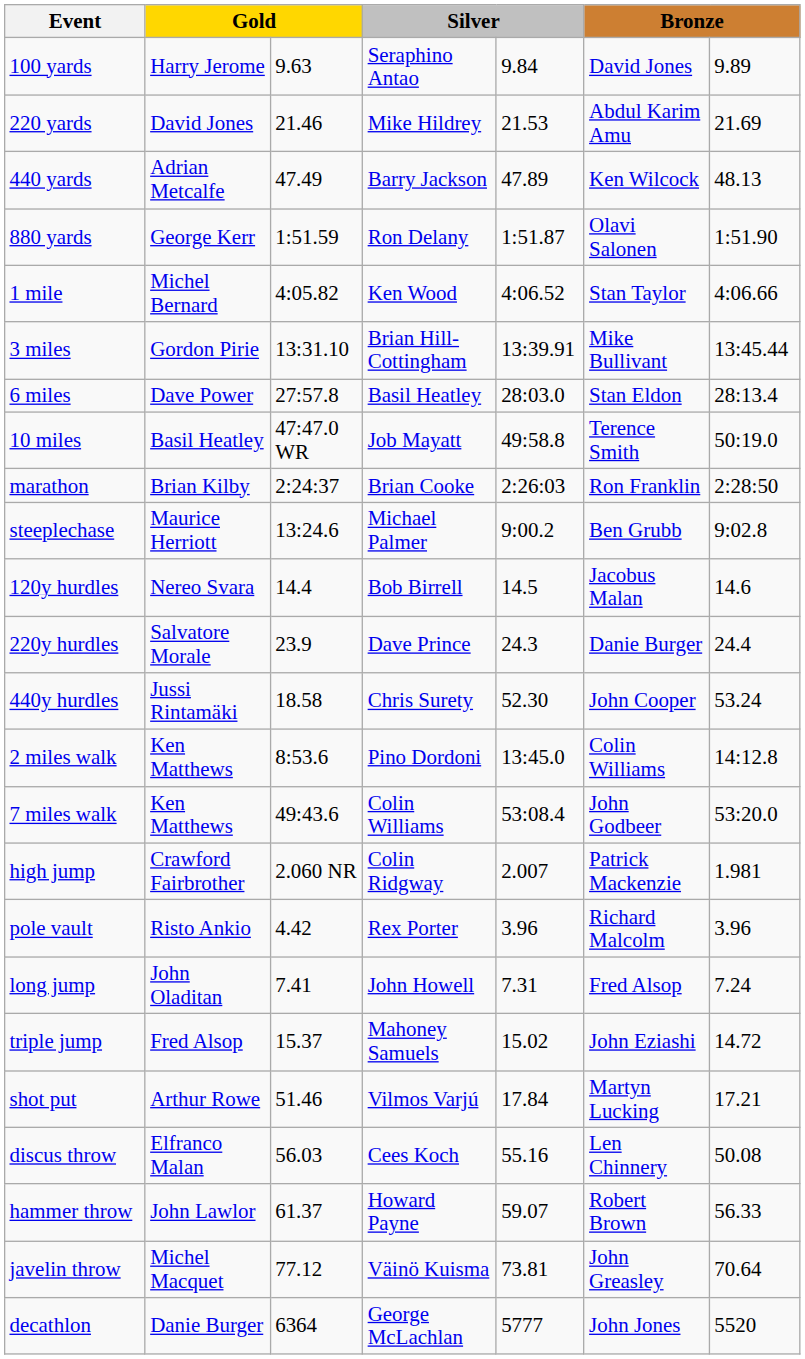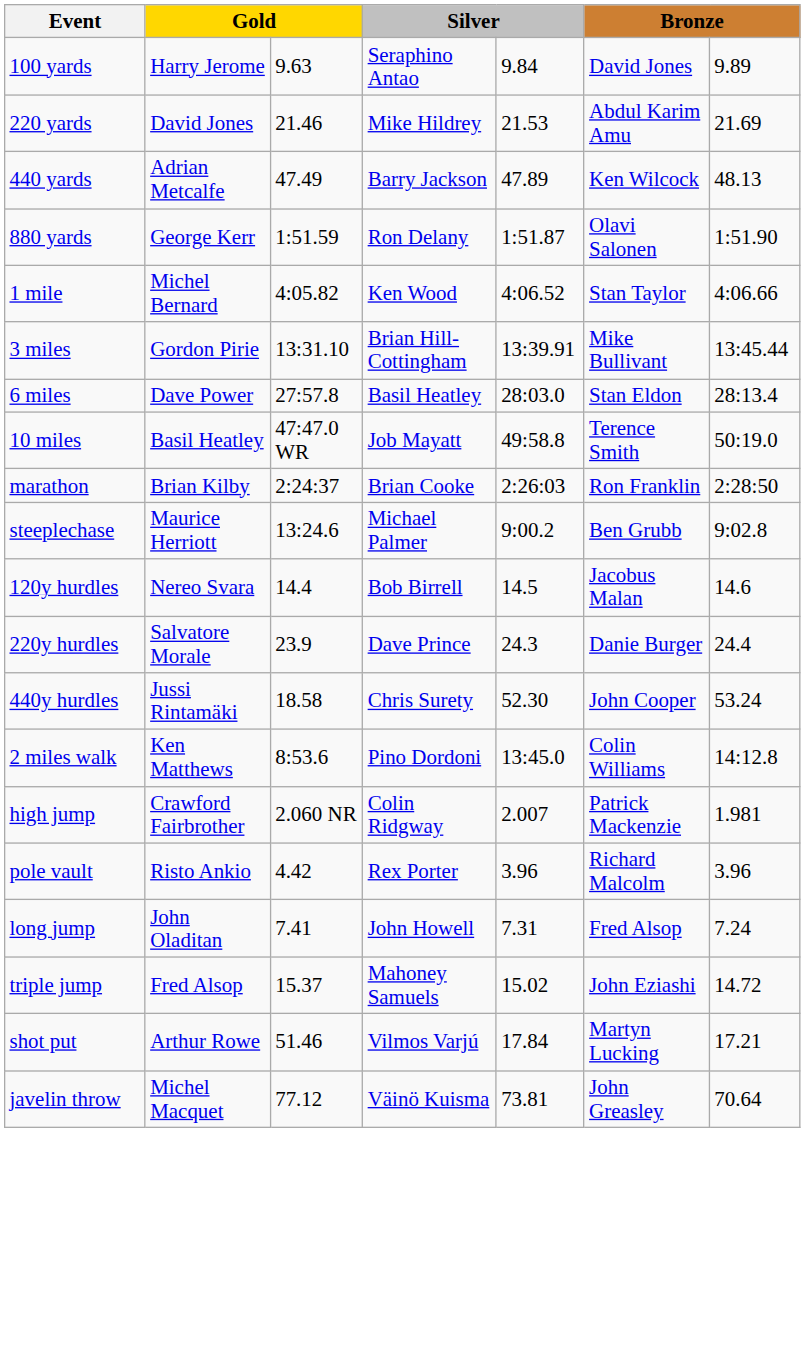- row: (63, 814)
- row: (63, 1155)
- row: (71, 1212)
- row: (50, 1325)
